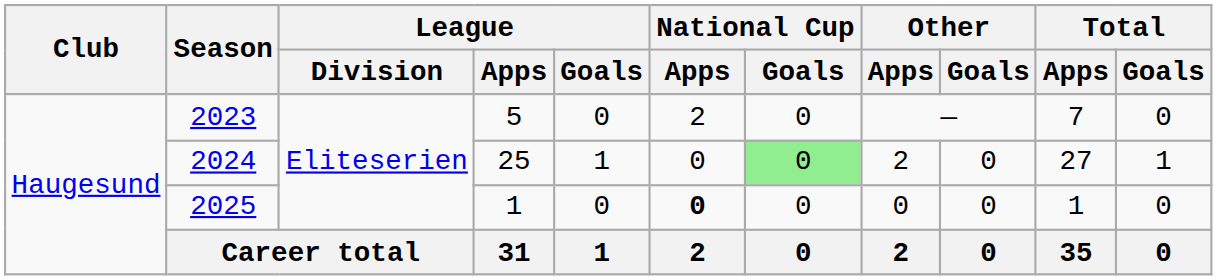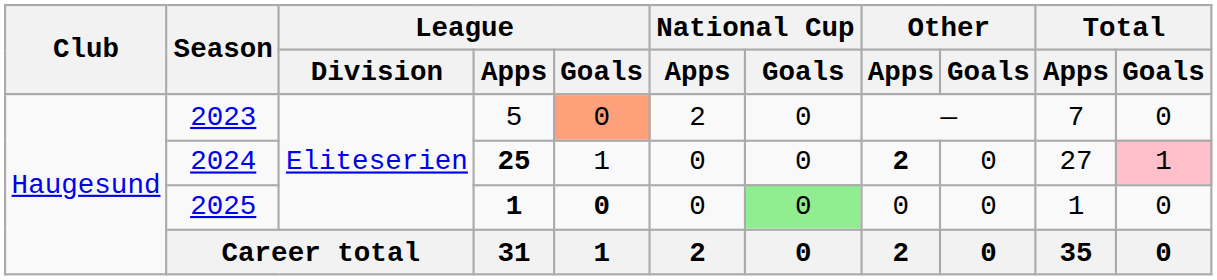(602, 117) no background -> (602, 117) lightsalmon background
(514, 162) normal -> (514, 162) bold
(803, 162) lightgreen background -> (803, 162) no background
(901, 162) normal -> (901, 162) bold
(1164, 162) no background -> (1164, 162) pink background
(514, 207) normal -> (514, 207) bold
(602, 207) normal -> (602, 207) bold
(698, 207) bold -> (698, 207) normal
(803, 207) no background -> (803, 207) lightgreen background
